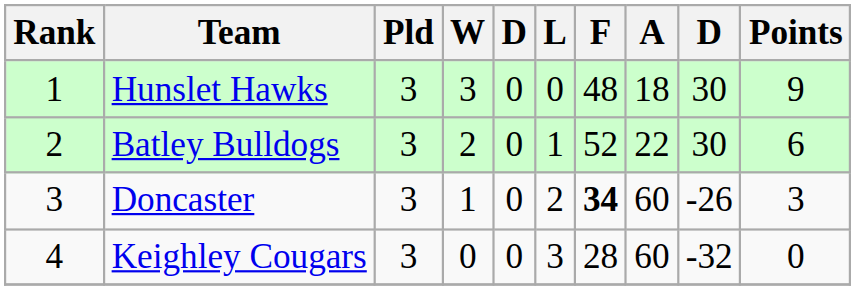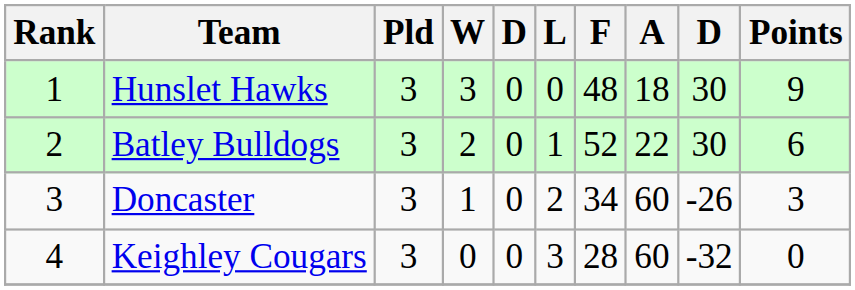(601, 199) bold -> (601, 199) normal
